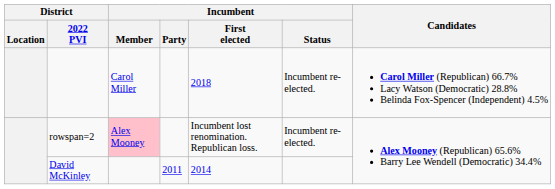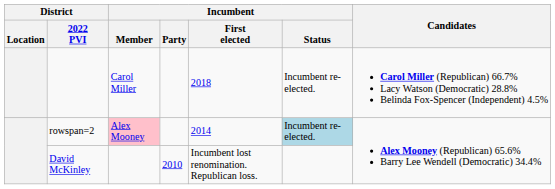(224, 137) Incumbent lost renomination. Republican loss. -> (201, 131) 2014
(313, 137) no background -> (313, 131) lightblue background
(172, 170) 2011 -> (172, 164) 2010
(201, 170) 2014 -> (224, 164) Incumbent lost renomination. Republican loss.
